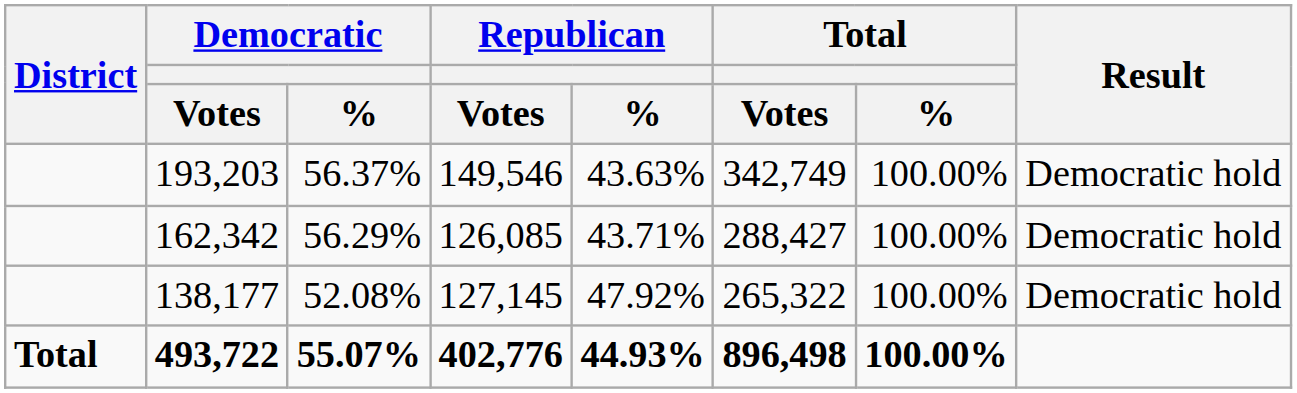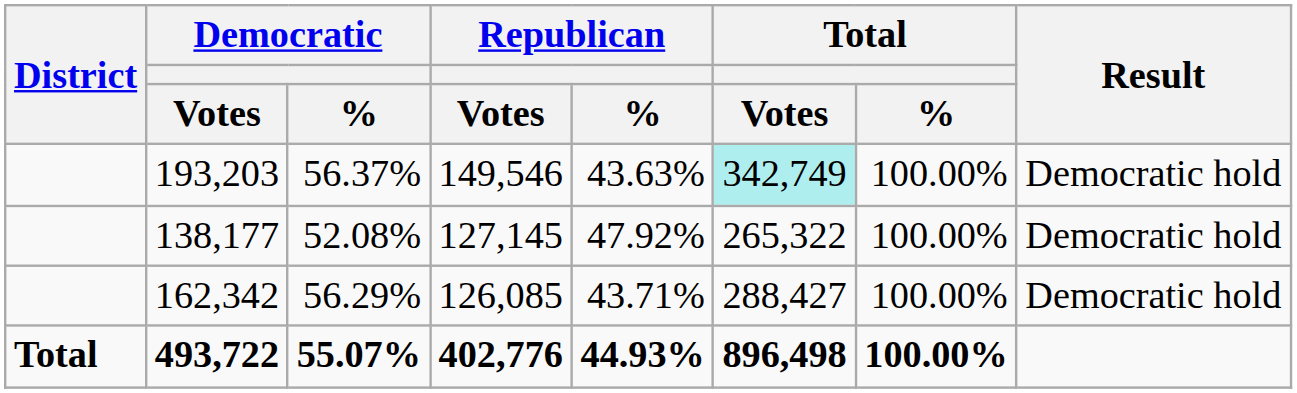(785, 173) no background -> (785, 173) paleturquoise background
rows swapped: (217, 295) <-> (217, 234)
